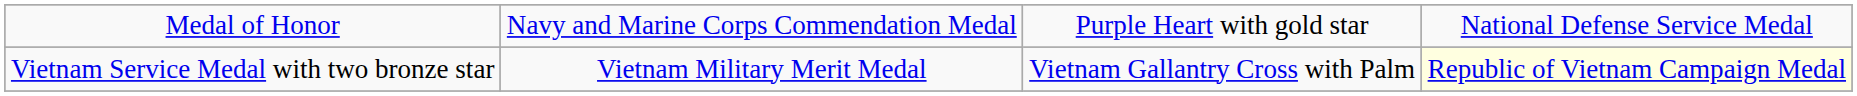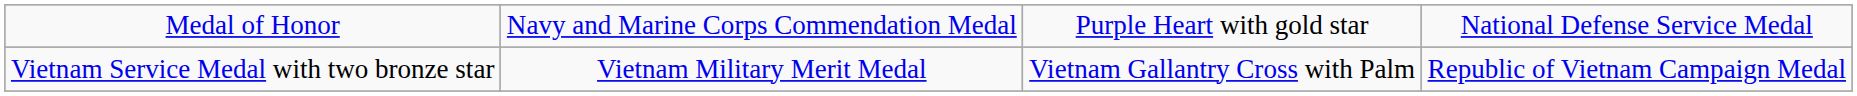(1637, 68) lightyellow background -> (1637, 68) no background
